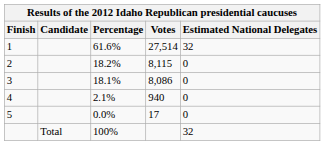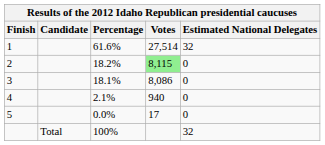(160, 64) no background -> (160, 64) lightgreen background
